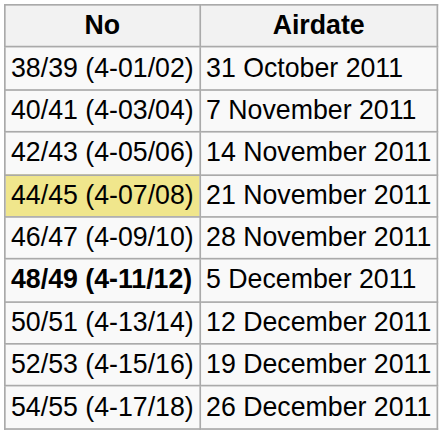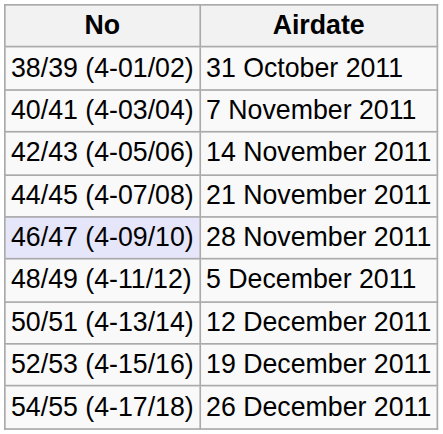(102, 195) khaki background -> (102, 195) no background
(102, 237) no background -> (102, 237) lavender background
(102, 279) bold -> (101, 279) normal
